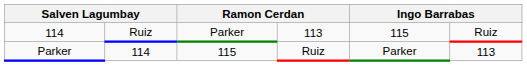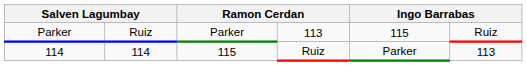(54, 32) 114 -> (54, 32) Parker
(54, 51) Parker -> (54, 52) 114
